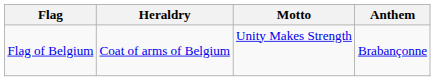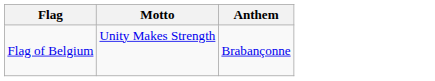- column: (165, 14)
